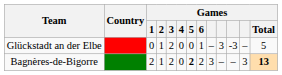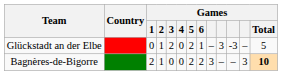(191, 45) 0 -> (191, 45) 2
(171, 62) 2 -> (171, 62) 0
(191, 62) bold -> (191, 62) normal
(264, 62) 13 -> (264, 62) 10
